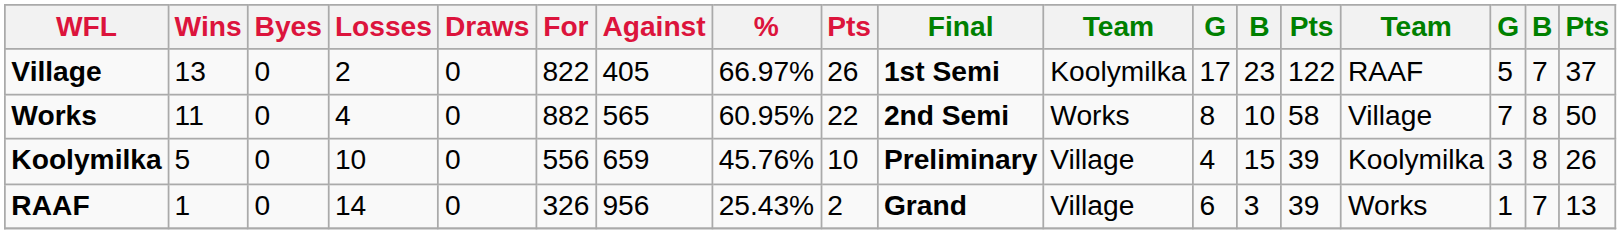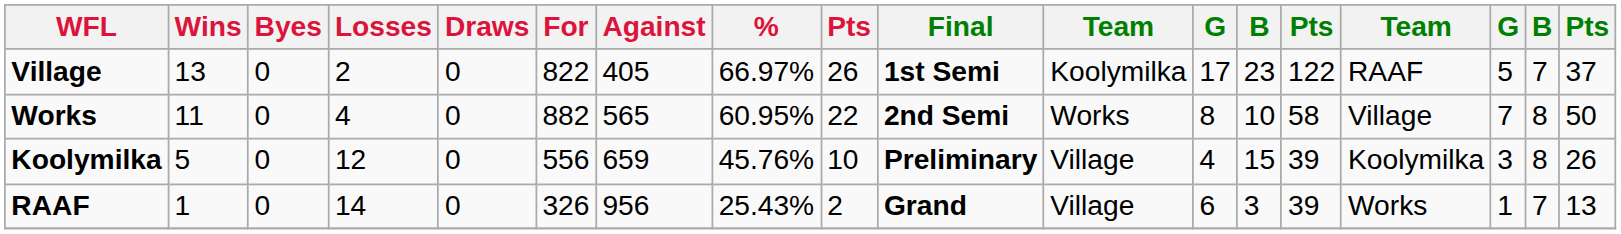(351, 160) 10 -> (351, 160) 12
